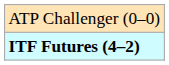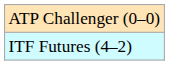(74, 45) bold -> (70, 45) normal
